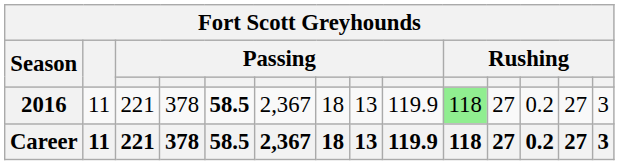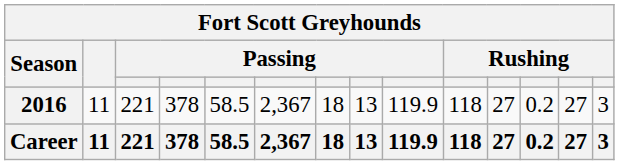(229, 105) bold -> (229, 105) normal
(465, 105) lightgreen background -> (465, 105) no background
